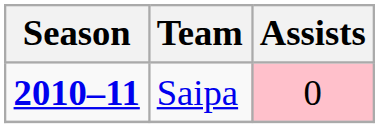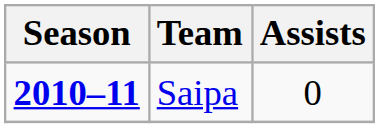(313, 91) pink background -> (313, 91) no background
